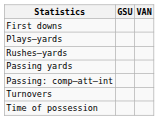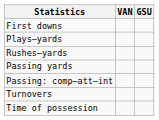columns swapped: (125, 12) <-> (144, 12)
